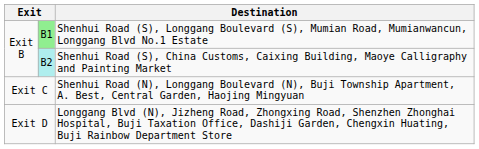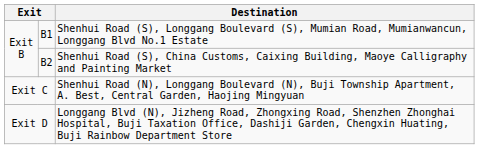(46, 35) lightgreen background -> (46, 35) no background
(46, 62) paleturquoise background -> (46, 62) no background
